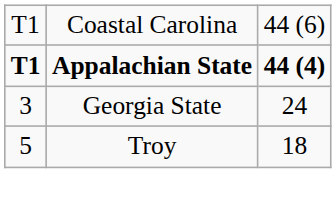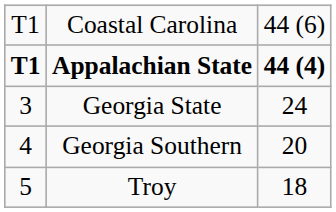+ row: (152, 146)
